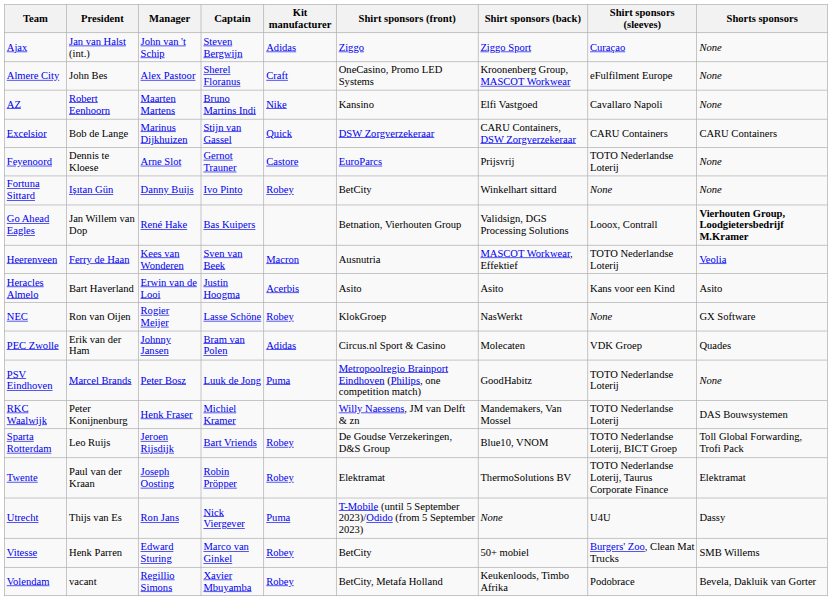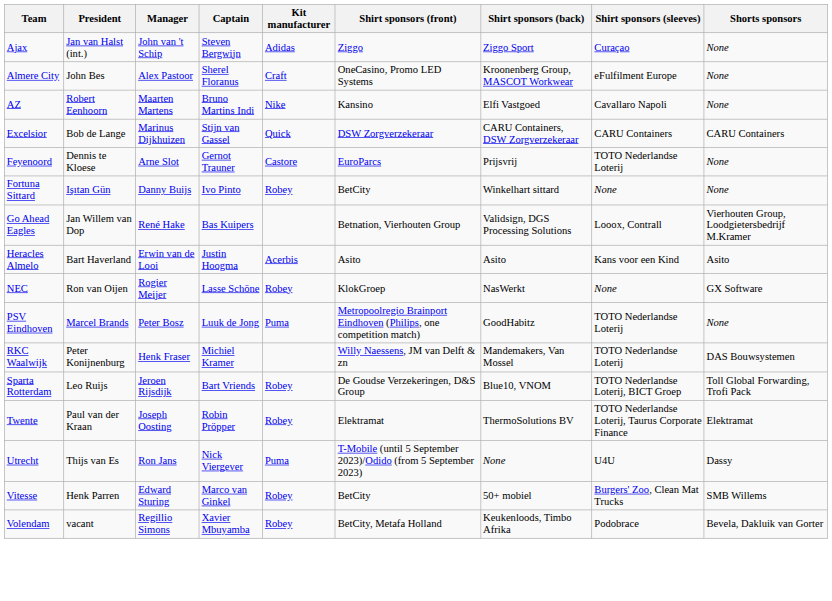(742, 225) bold -> (746, 225) normal
- row: (32, 259)
- row: (33, 345)
